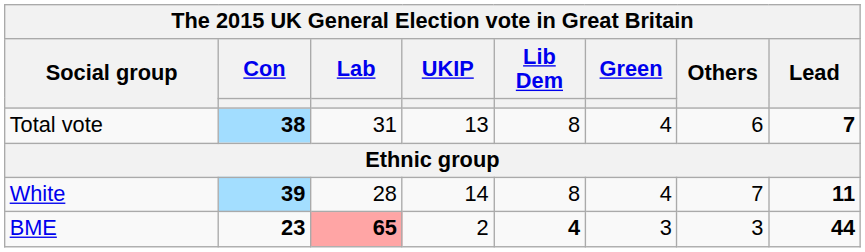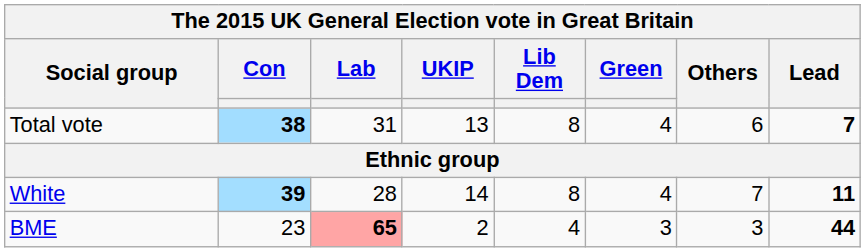(293, 228) bold -> (293, 228) normal
(574, 228) bold -> (574, 228) normal
